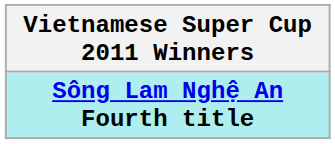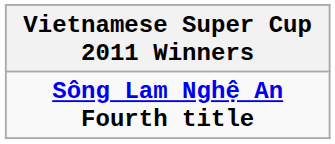(168, 105) paleturquoise background -> (168, 105) no background
